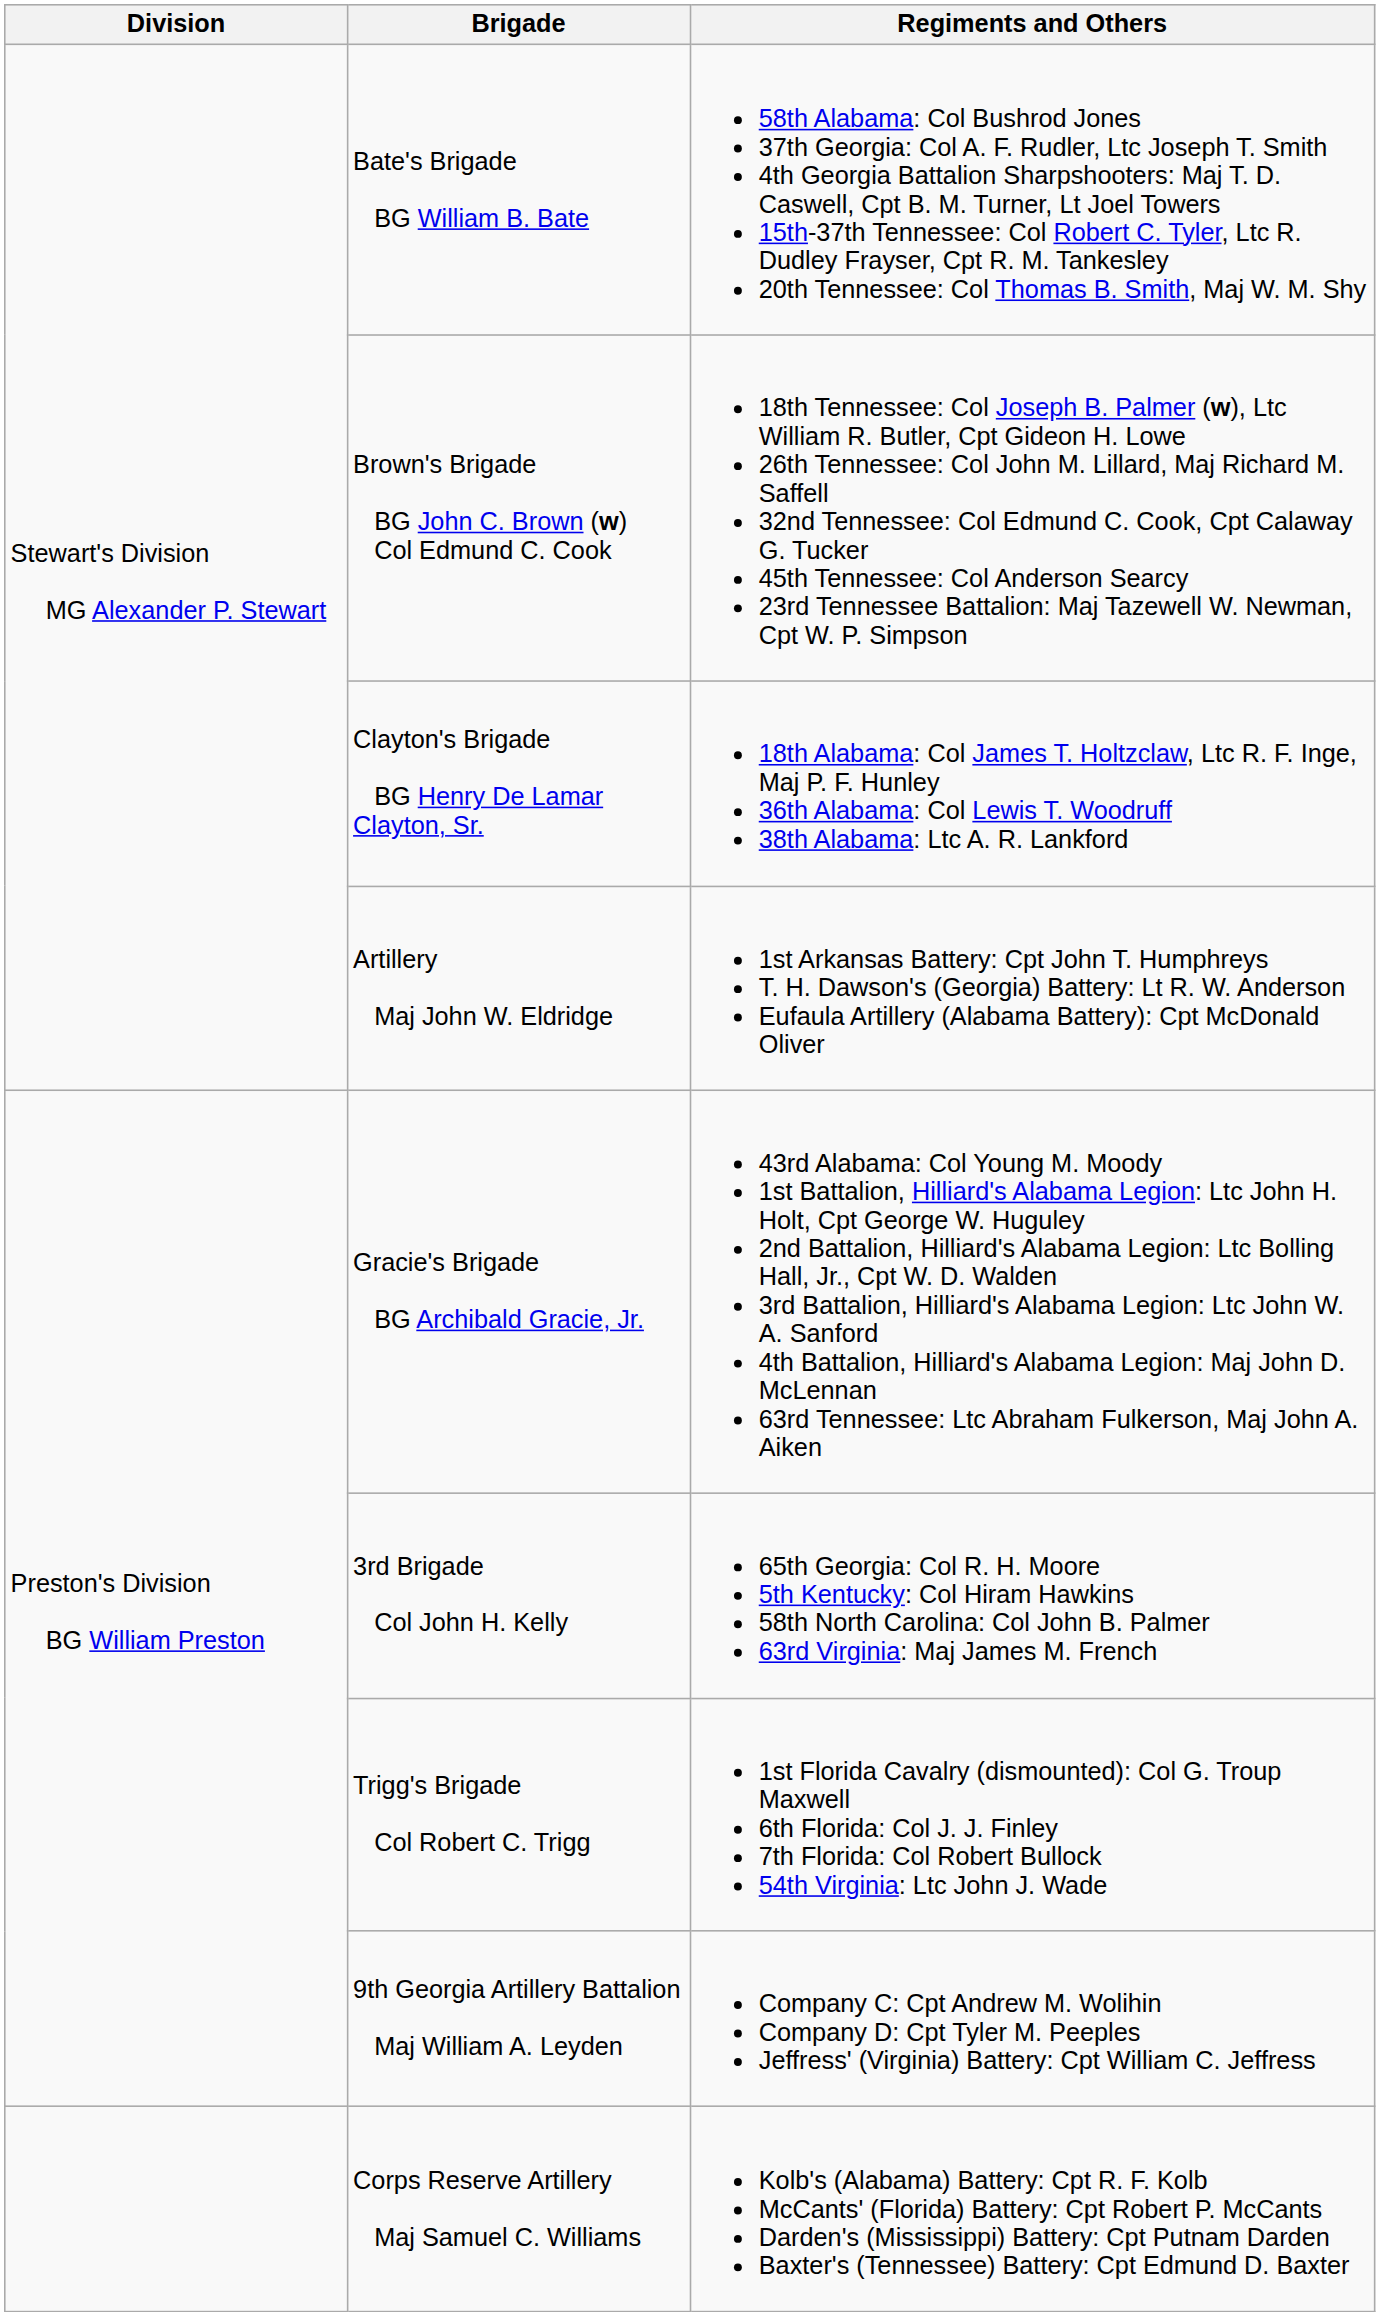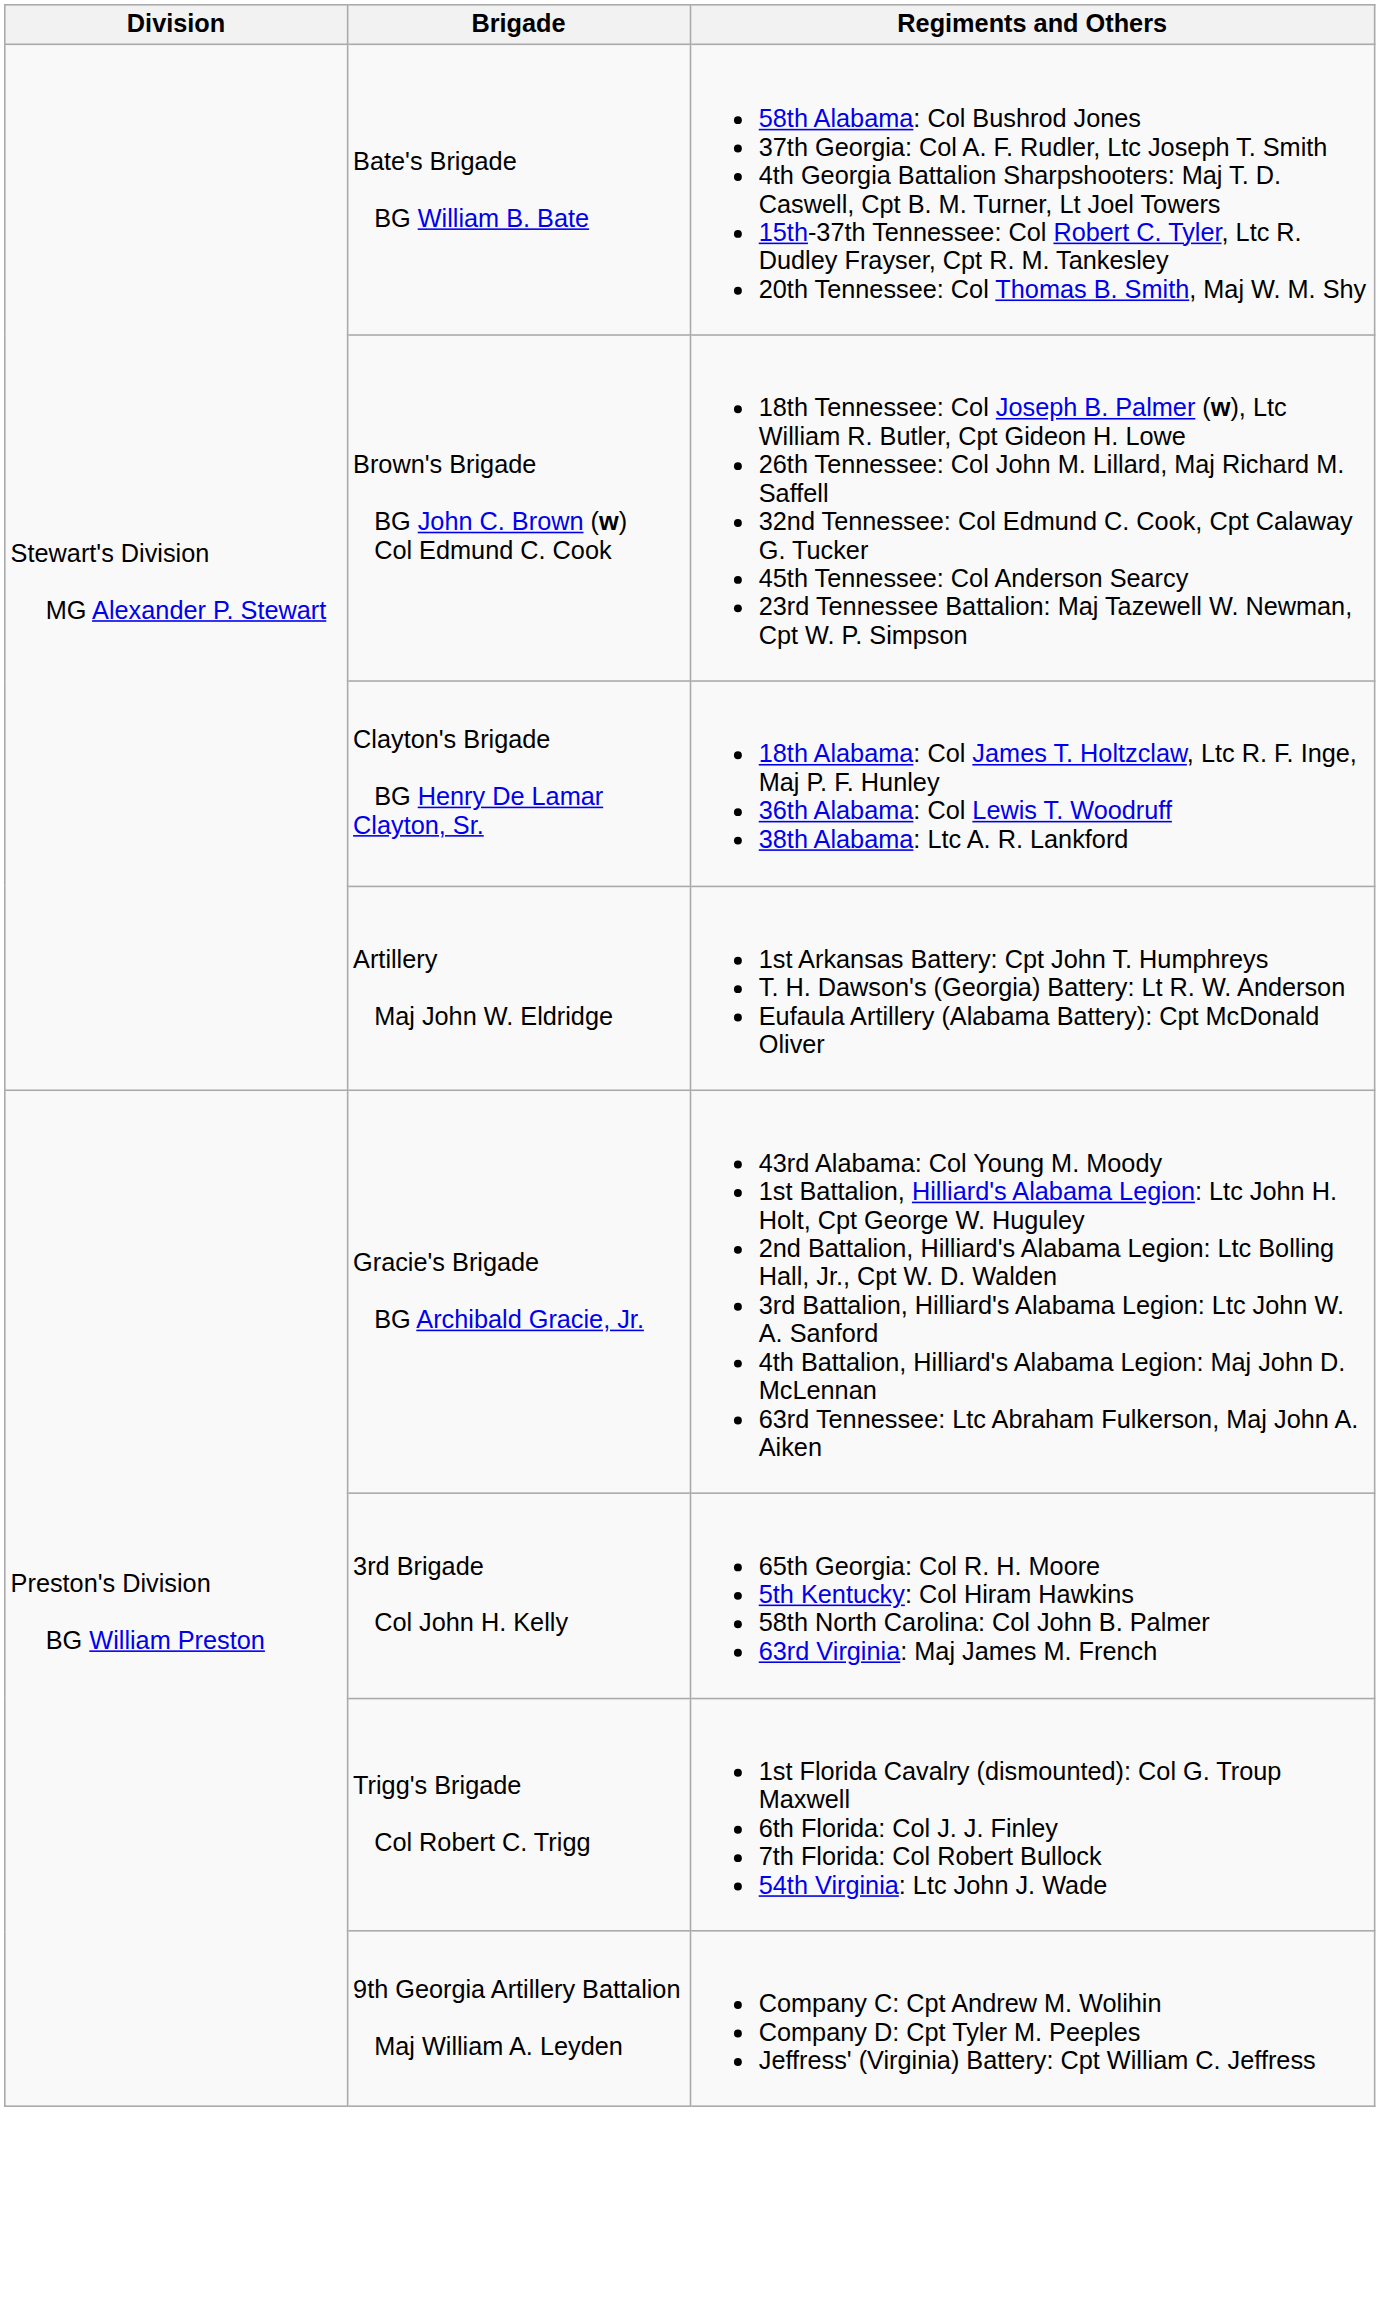- row: (497, 2208)
